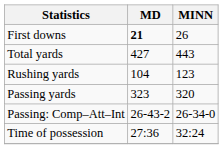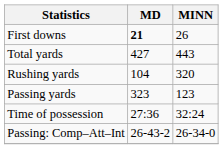(185, 74) 123 -> (185, 74) 320
(185, 94) 320 -> (185, 94) 123
rows swapped: (66, 113) <-> (55, 133)
